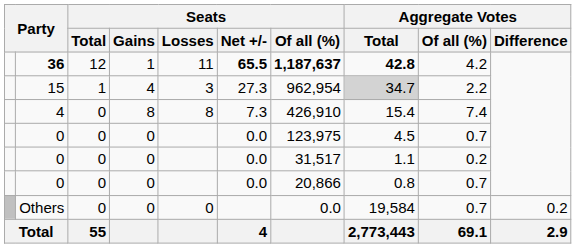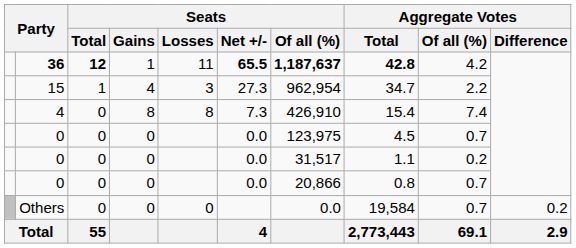(98, 64) normal -> (98, 64) bold
(400, 88) lightgrey background -> (400, 88) no background
